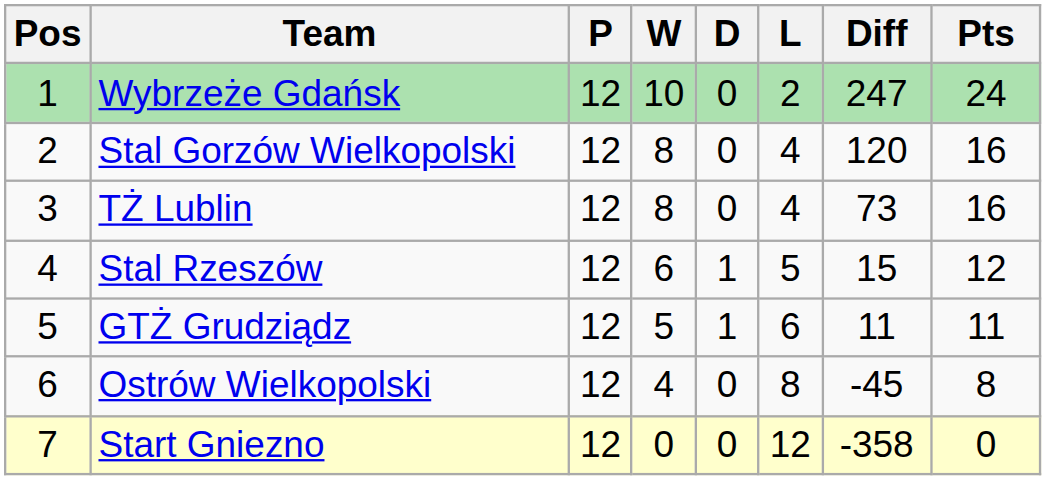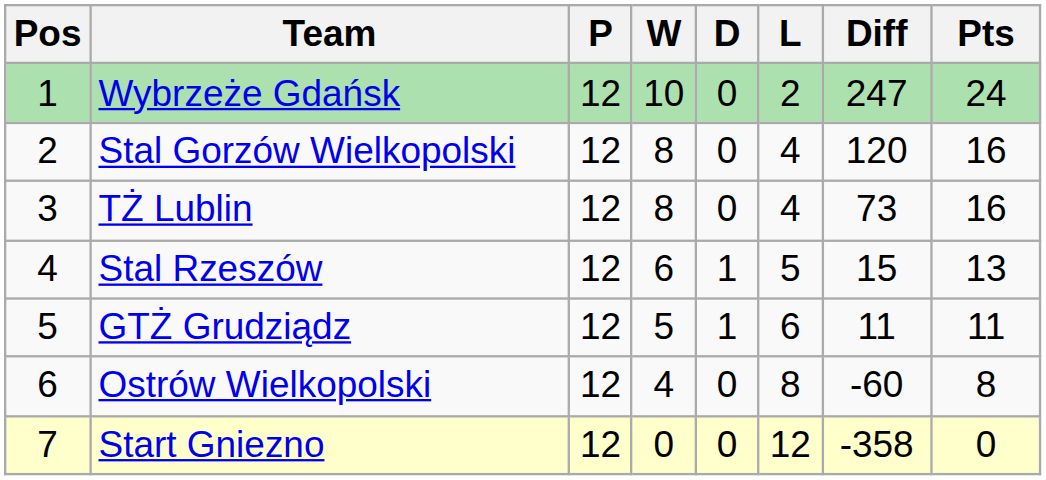(986, 268) 12 -> (986, 268) 13
(877, 385) -45 -> (877, 385) -60
